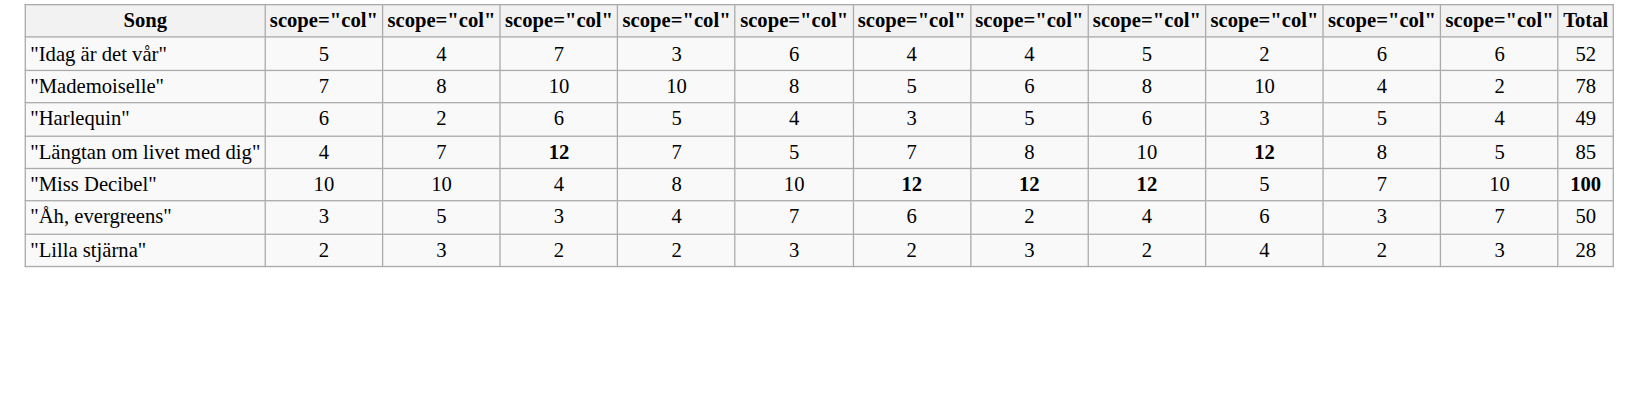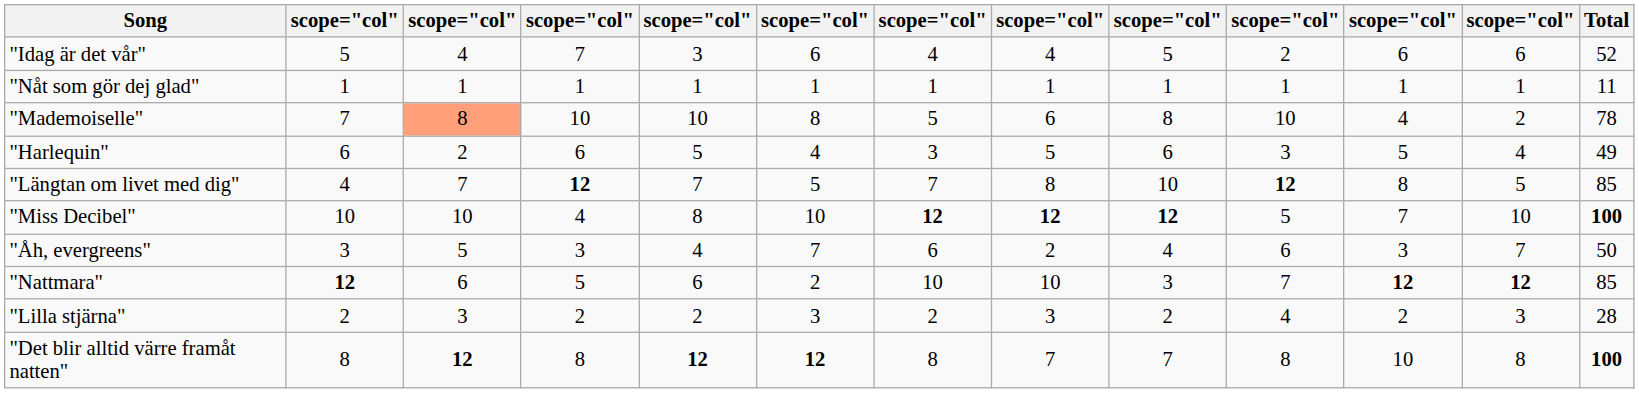+ row: (104, 86)
(441, 86) no background -> (462, 119) lightsalmon background
+ row: (56, 282)
+ row: (122, 359)
